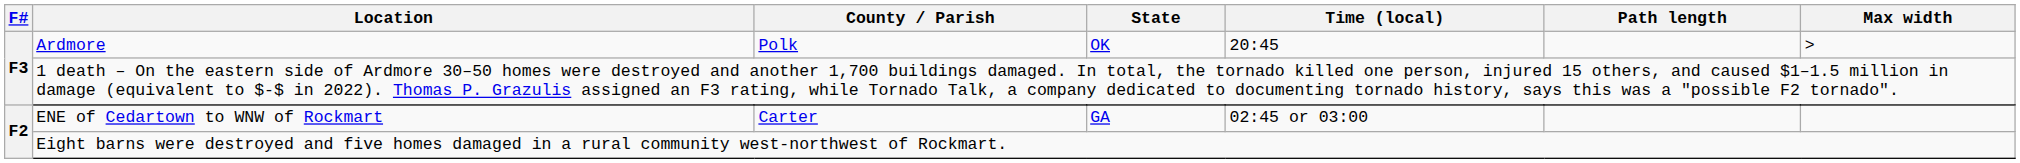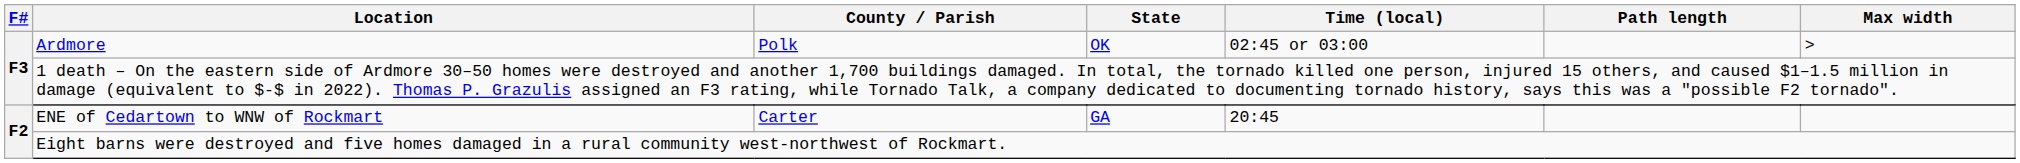(1254, 45) 20:45 -> (1299, 45) 02:45 or 03:00
(1299, 118) 02:45 or 03:00 -> (1254, 118) 20:45
